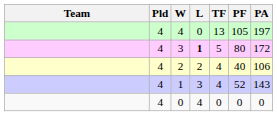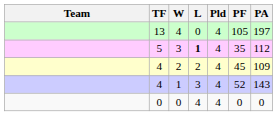columns swapped: (160, 13) <-> (219, 13)
(240, 48) 80 -> (240, 48) 35
(262, 48) 172 -> (262, 48) 112
(240, 66) 40 -> (240, 66) 45
(262, 66) 106 -> (262, 66) 109
